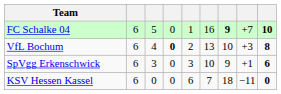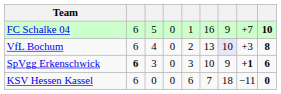(227, 30) bold -> (227, 30) normal
(172, 47) bold -> (172, 47) normal
(227, 47) no background -> (227, 47) lavender background
(136, 64) normal -> (136, 64) bold
(247, 64) normal -> (247, 64) bold
